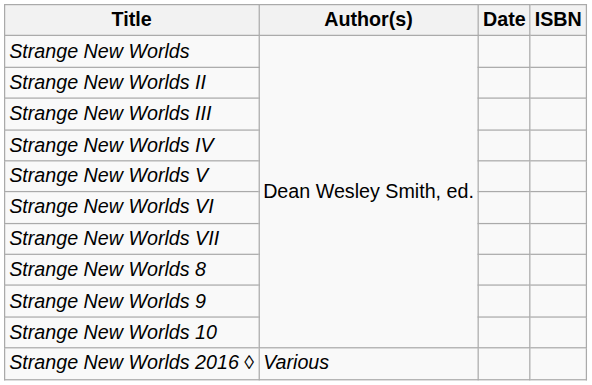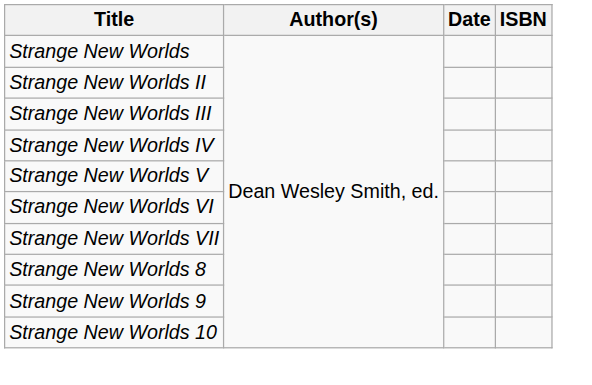- row: (132, 363)
